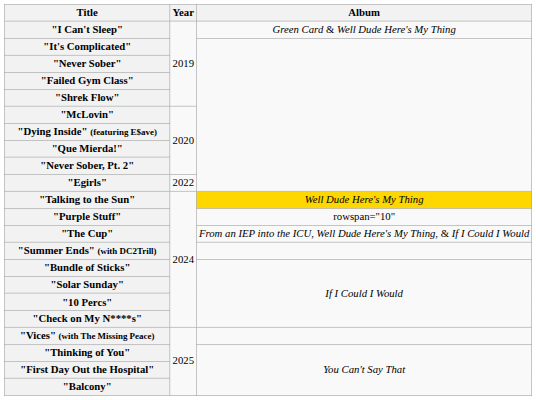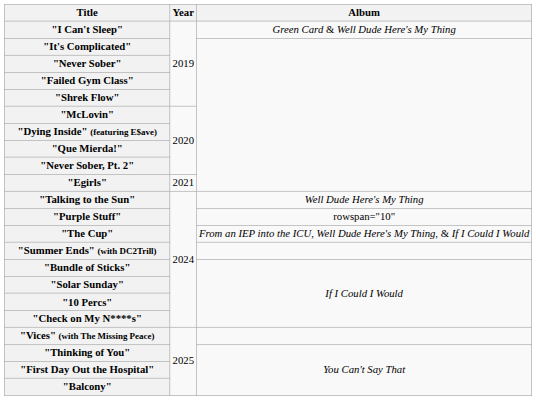(183, 183) 2022 -> (183, 183) 2021
(364, 200) gold background -> (364, 200) no background
